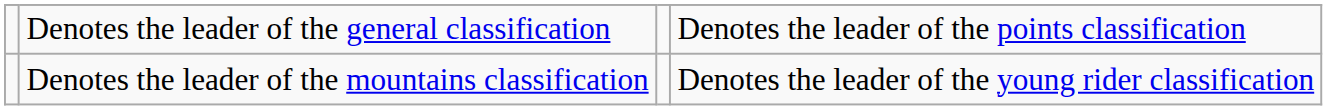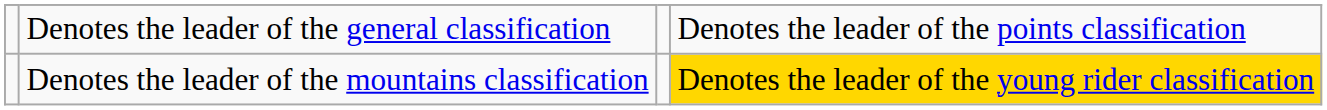(996, 78) no background -> (996, 78) gold background
